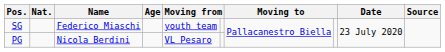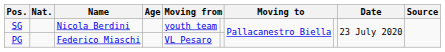(99, 26) Federico Miaschi -> (93, 26) Nicola Berdini
(93, 40) Nicola Berdini -> (99, 40) Federico Miaschi
